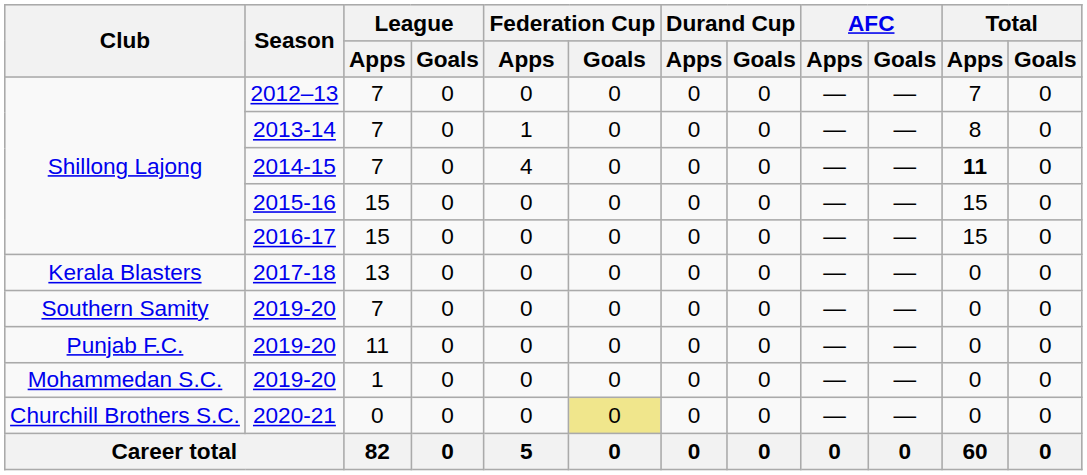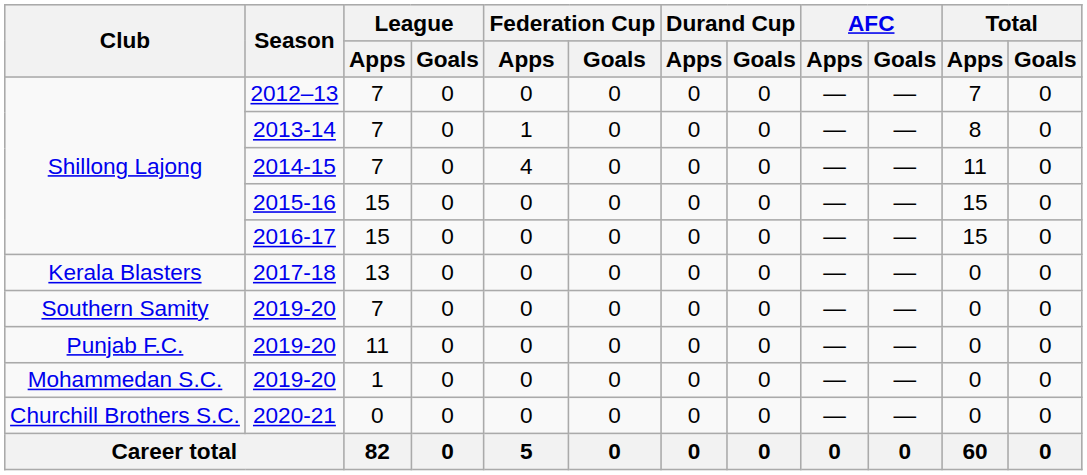(975, 166) bold -> (975, 166) normal
(614, 416) khaki background -> (614, 416) no background
